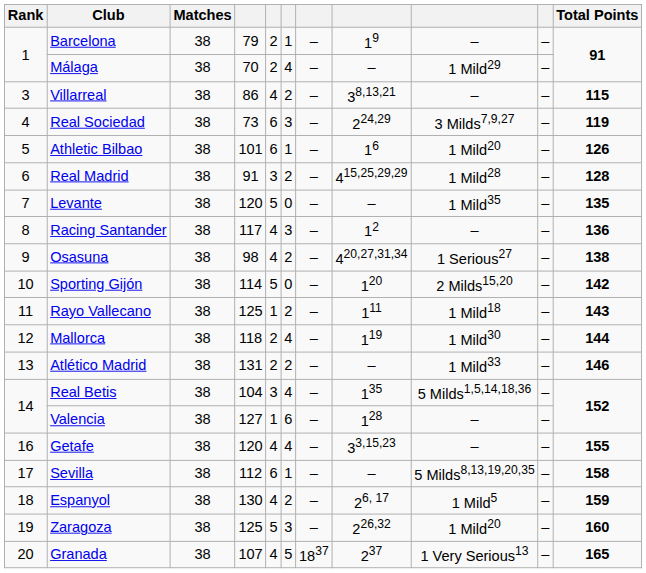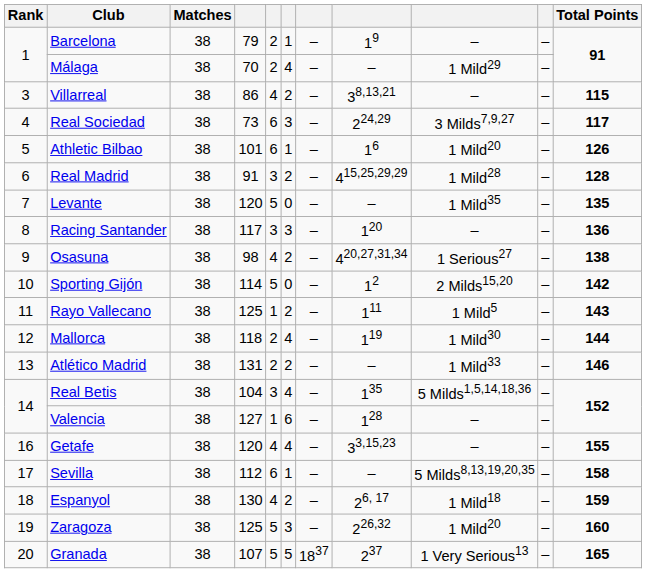(597, 122) 119 -> (597, 122) 117
(273, 230) 4 -> (273, 230) 3
(372, 230) 12 -> (372, 230) 120
(372, 284) 120 -> (372, 284) 12
(474, 311) 1 Mild18 -> (474, 311) 1 Mild5
(474, 500) 1 Mild5 -> (474, 500) 1 Mild18
(273, 554) 4 -> (273, 554) 5
